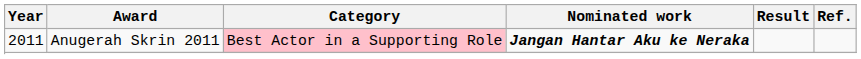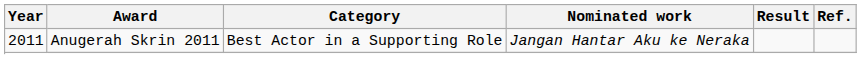(365, 41) pink background -> (365, 41) no background
(630, 41) bold -> (630, 41) normal
